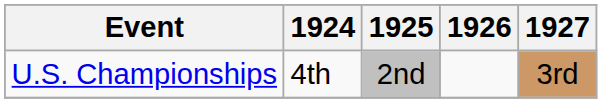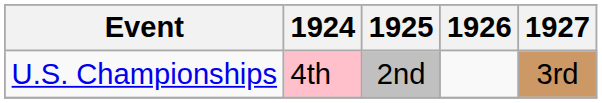(311, 73) no background -> (311, 73) pink background
